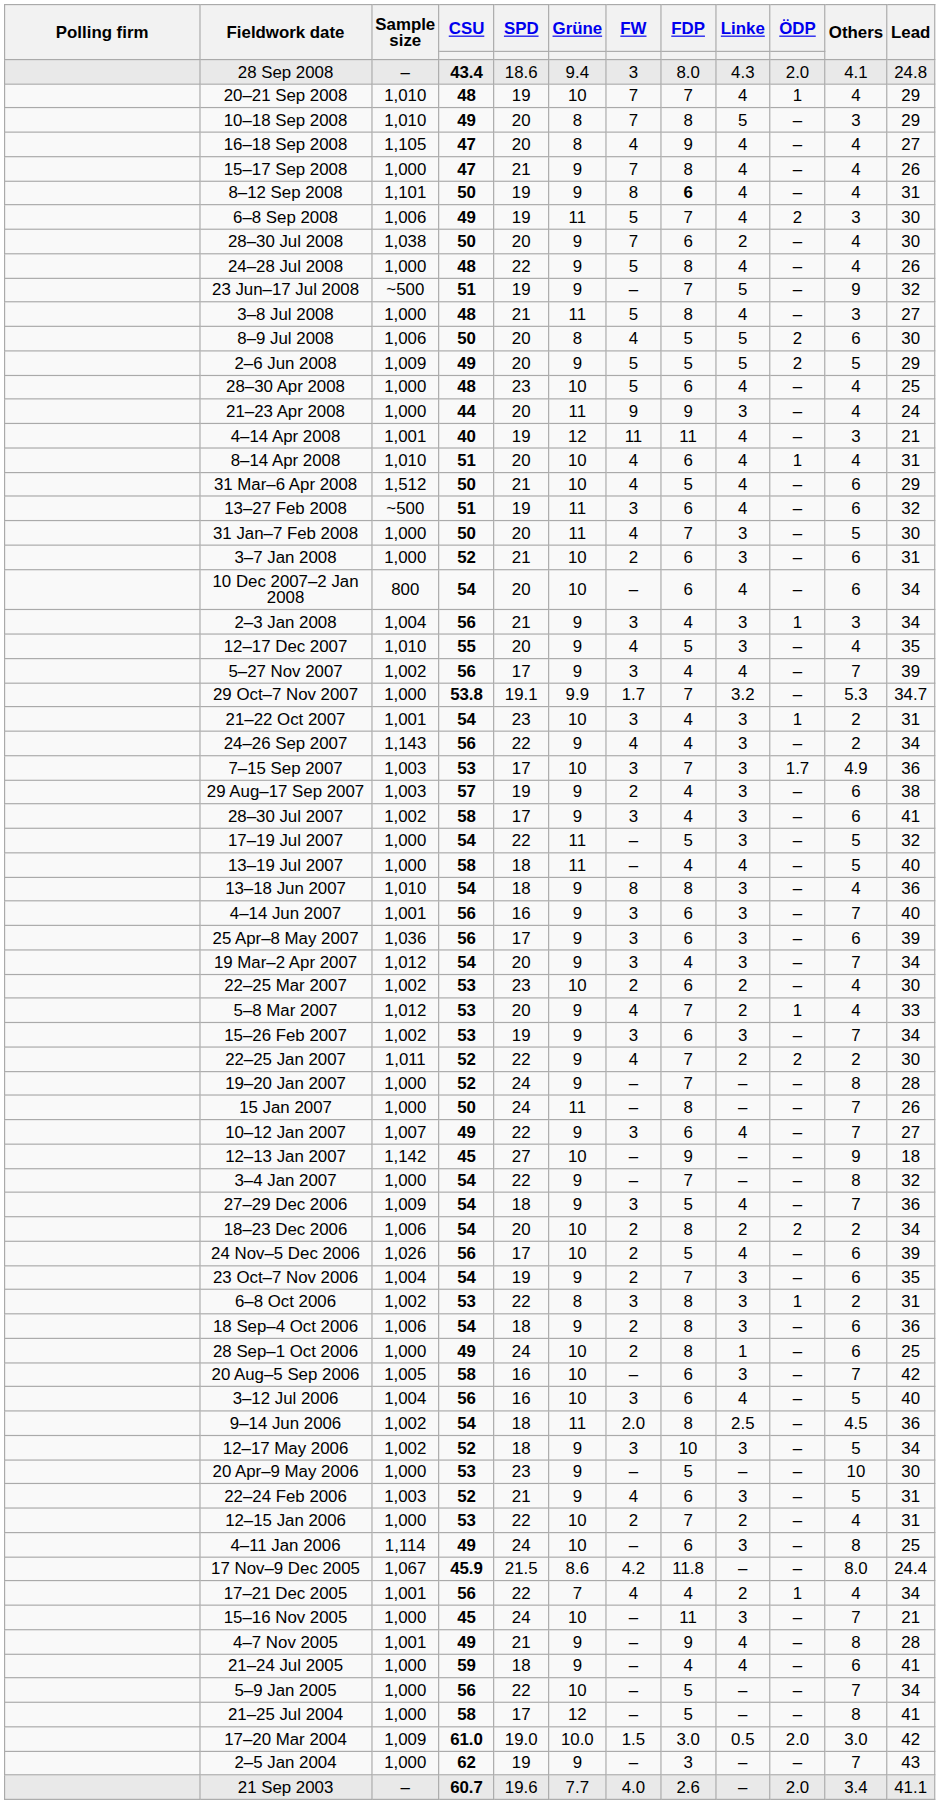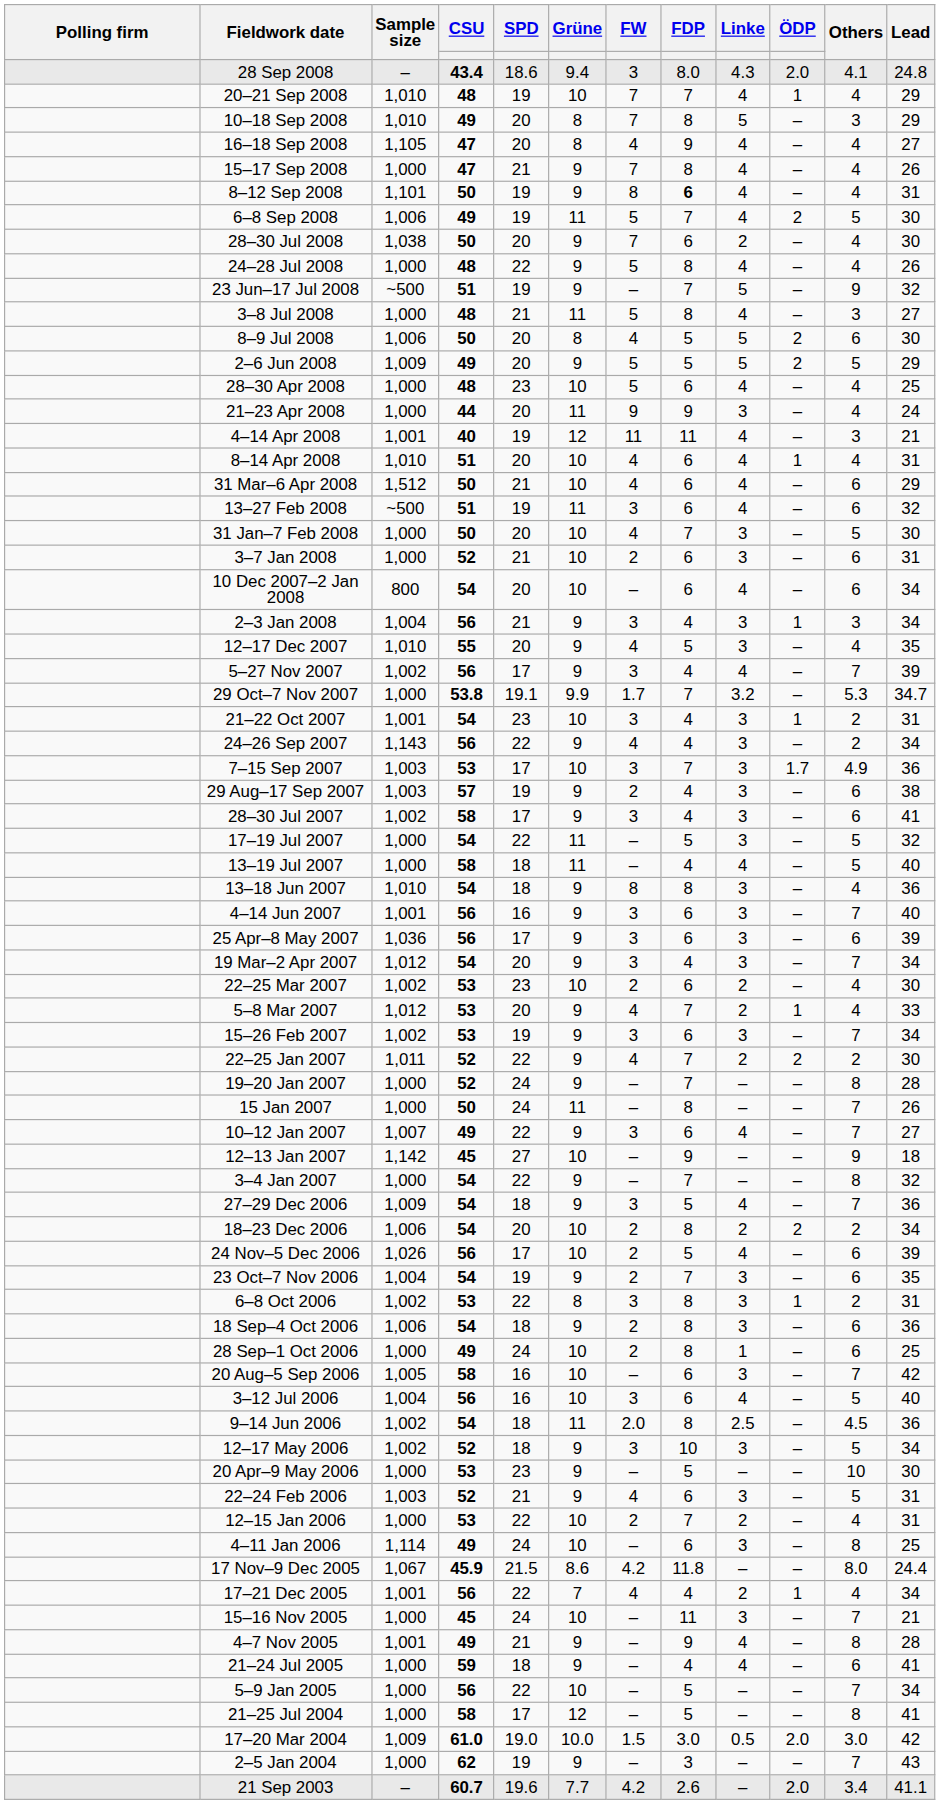(856, 217) 3 -> (856, 217) 5
(688, 485) 5 -> (688, 485) 6
(577, 533) 11 -> (577, 533) 10
(633, 1788) 4.0 -> (633, 1788) 4.2
